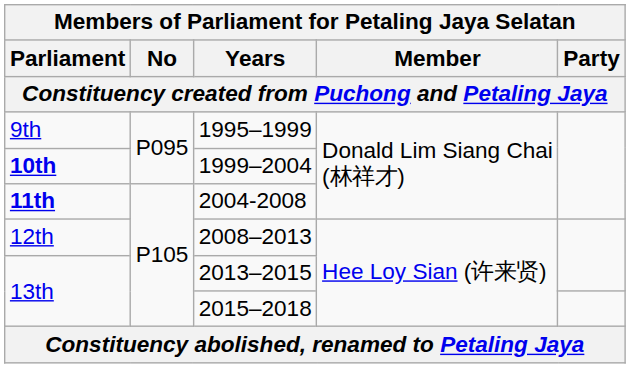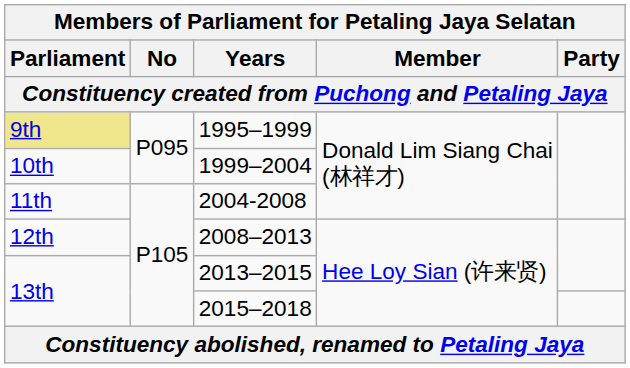(26, 129) no background -> (26, 129) khaki background
(33, 165) bold -> (32, 165) normal
(32, 201) bold -> (31, 201) normal
